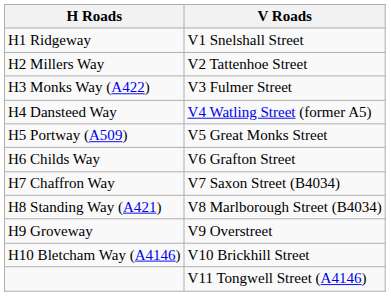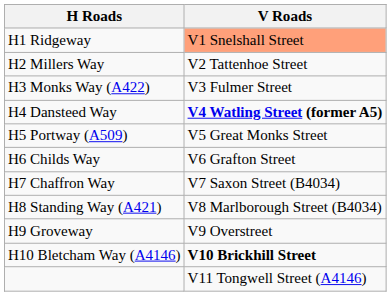(246, 40) no background -> (246, 40) lightsalmon background
(280, 111) normal -> (285, 111) bold
(249, 254) normal -> (252, 254) bold
